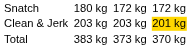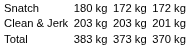(169, 23) gold background -> (169, 23) no background
